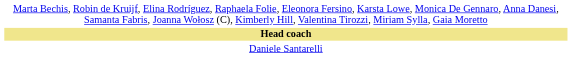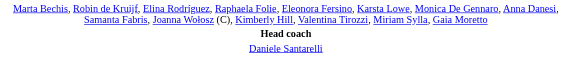(286, 34) khaki background -> (286, 34) no background
